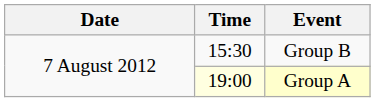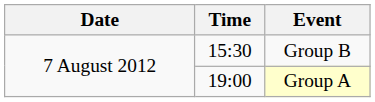(230, 81) lightyellow background -> (230, 81) no background
